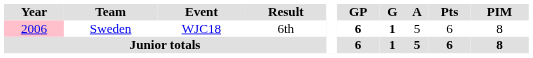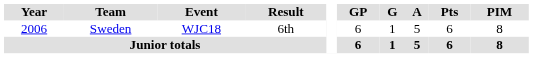(34, 28) pink background -> (34, 28) no background
(358, 28) bold -> (358, 28) normal
(392, 28) bold -> (392, 28) normal
